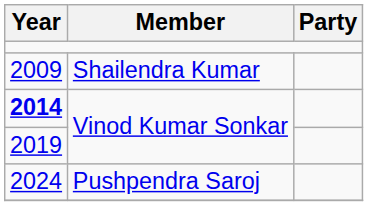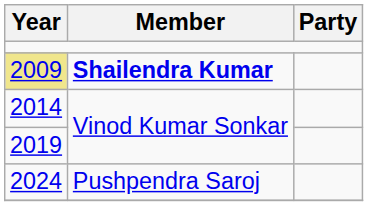(36, 70) no background -> (36, 70) khaki background
(166, 70) normal -> (173, 70) bold
(36, 107) bold -> (36, 107) normal
